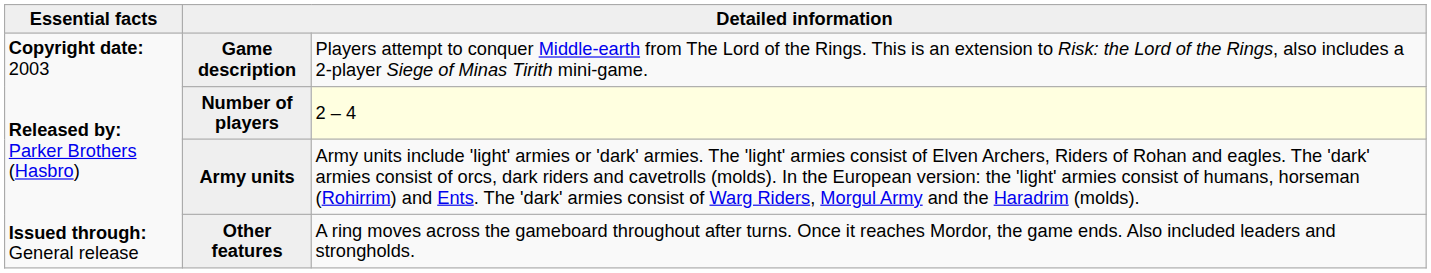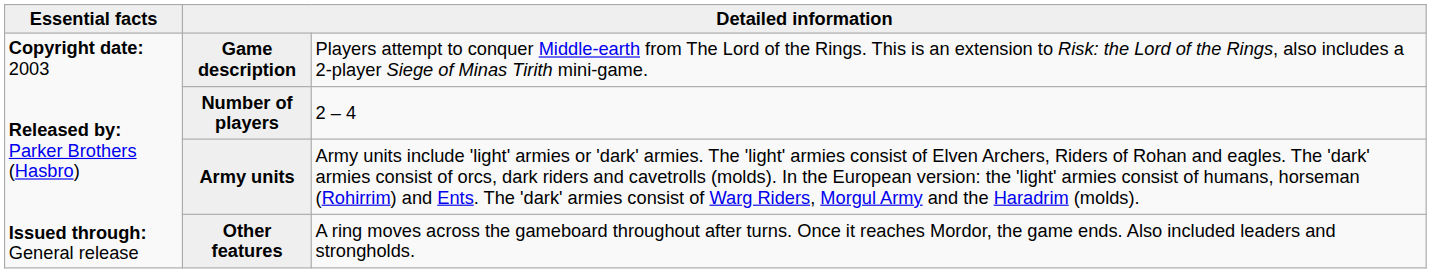(336, 112) lightyellow background -> (336, 112) no background
